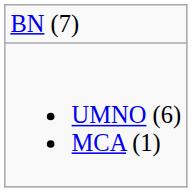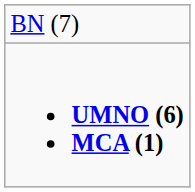(96, 129) normal -> (97, 129) bold
